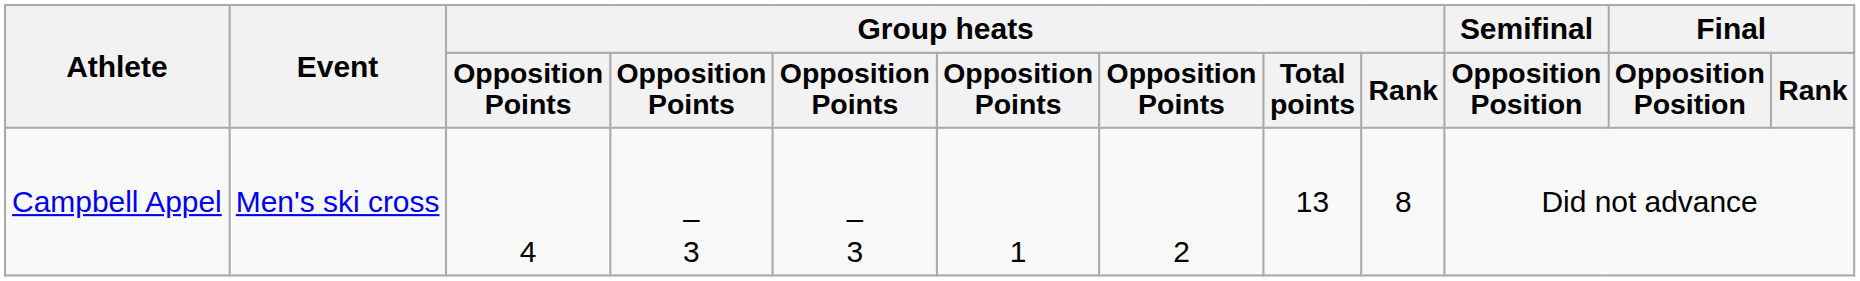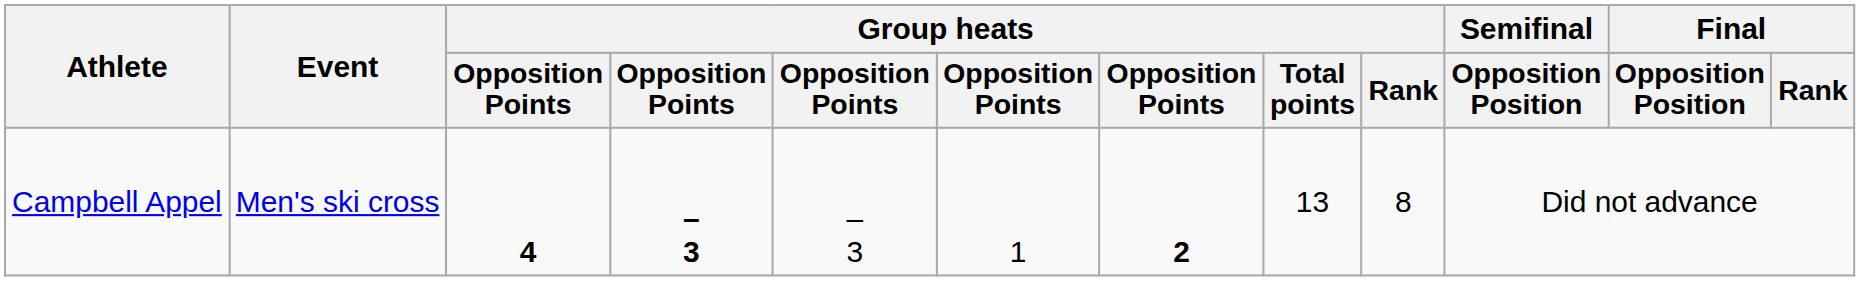(528, 252) normal -> (528, 252) bold
(691, 235) normal -> (691, 235) bold
(1181, 252) normal -> (1181, 252) bold
